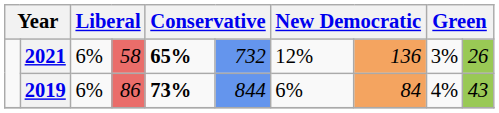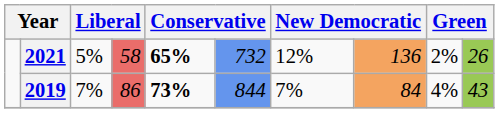(89, 56) 6% -> (89, 56) 5%
(444, 56) 3% -> (444, 56) 2%
(89, 89) 6% -> (89, 89) 7%
(289, 89) 6% -> (289, 89) 7%
